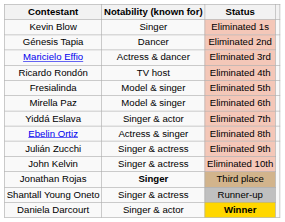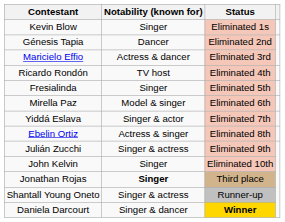(153, 88) Model & singer -> (153, 88) Singer
(153, 164) Singer & actress -> (153, 164) Singer
(153, 210) Singer & actor -> (153, 210) Singer & dancer
